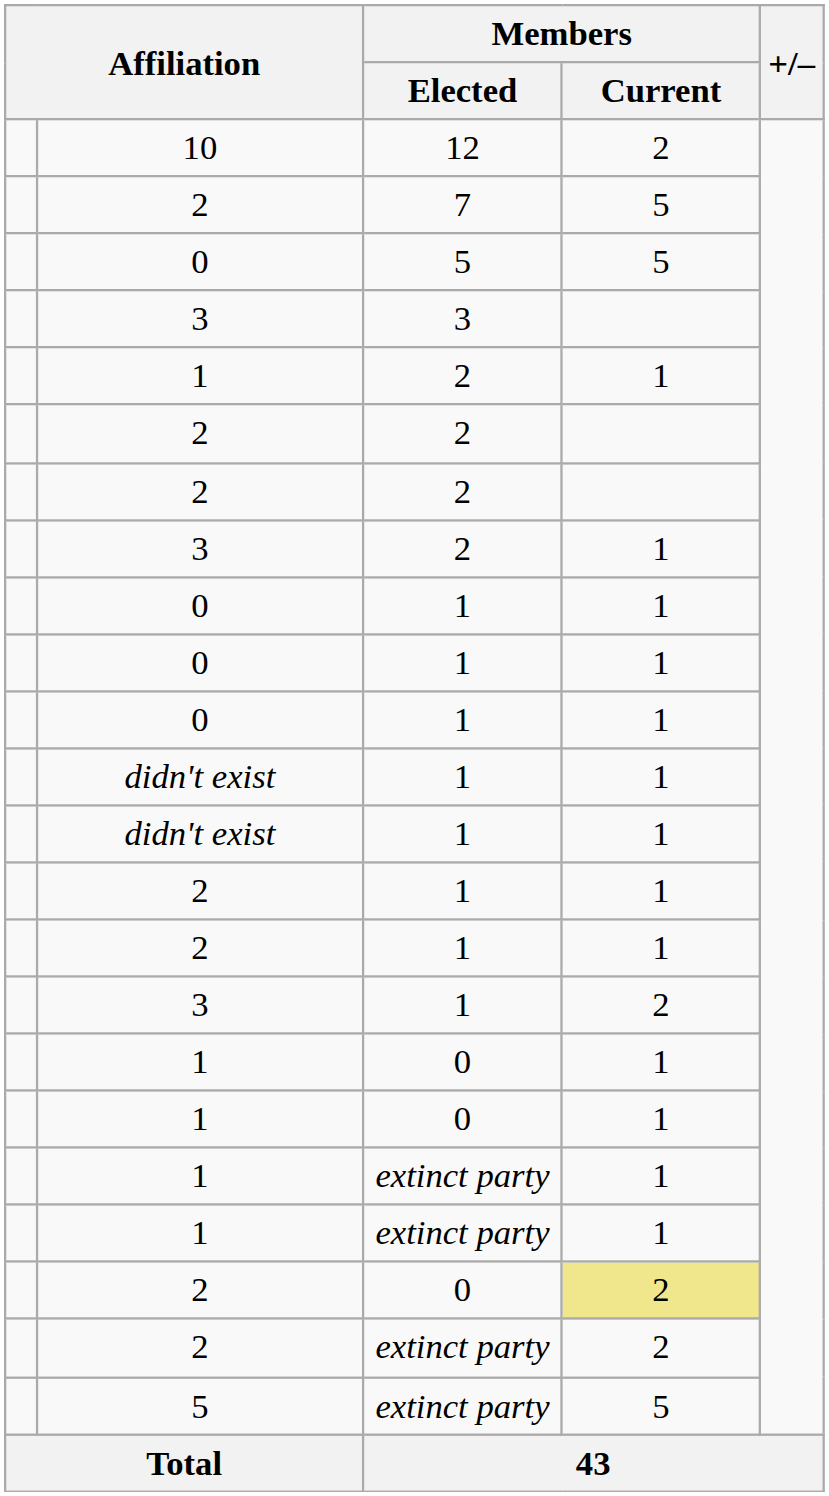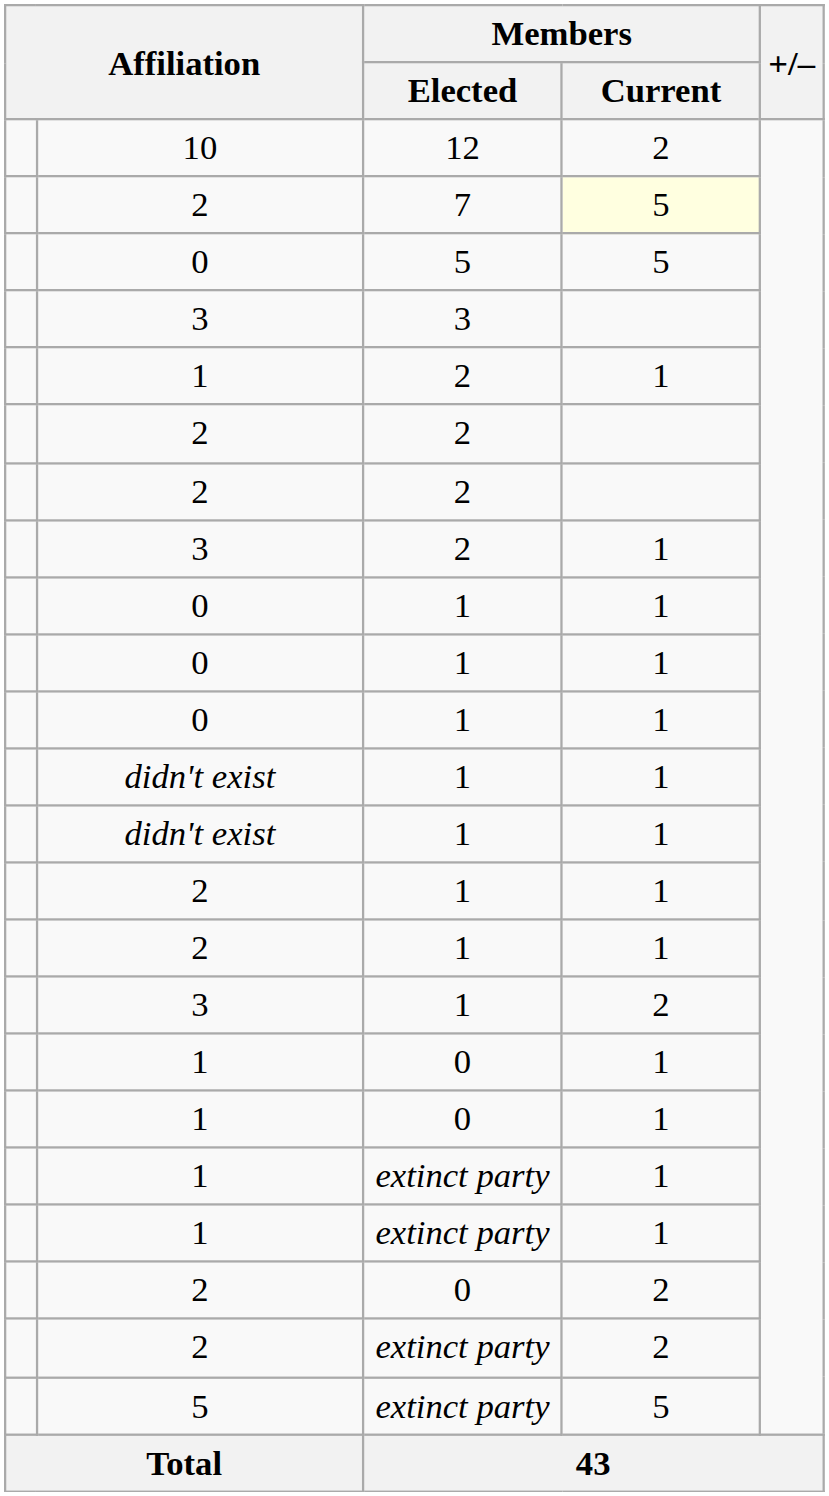(661, 204) no background -> (661, 204) lightyellow background
(661, 1290) khaki background -> (661, 1290) no background
